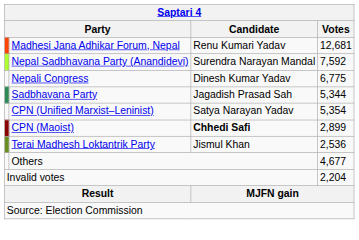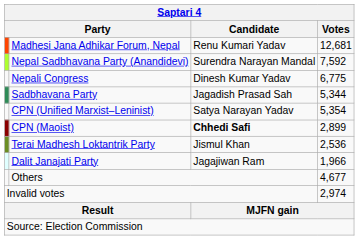+ row: (55, 161)
(333, 177) 2,204 -> (333, 194) 2,974
